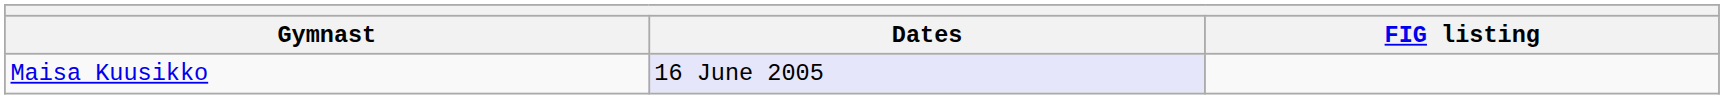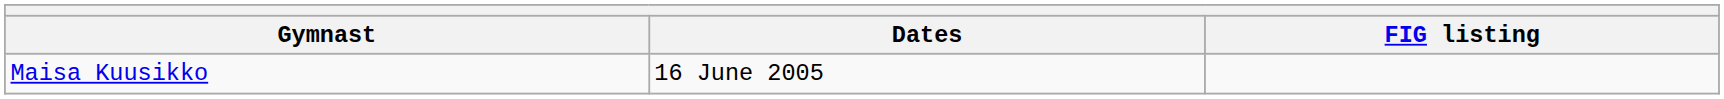(739, 74) lavender background -> (739, 74) no background
